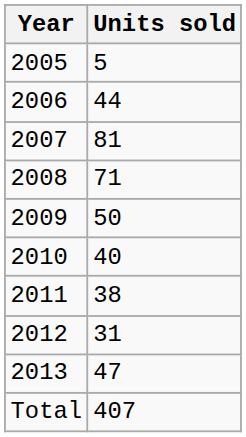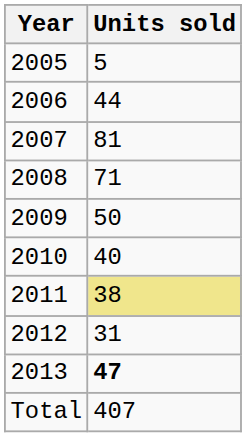(108, 296) no background -> (108, 296) khaki background
(108, 373) normal -> (108, 373) bold
